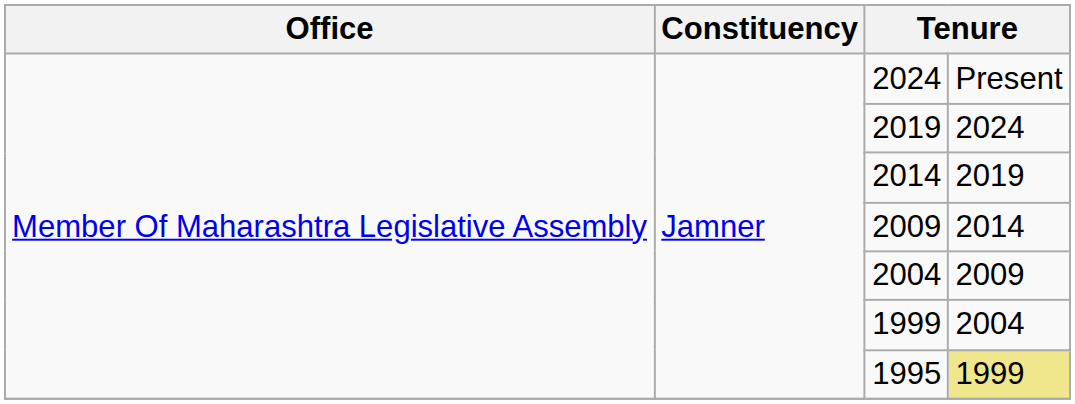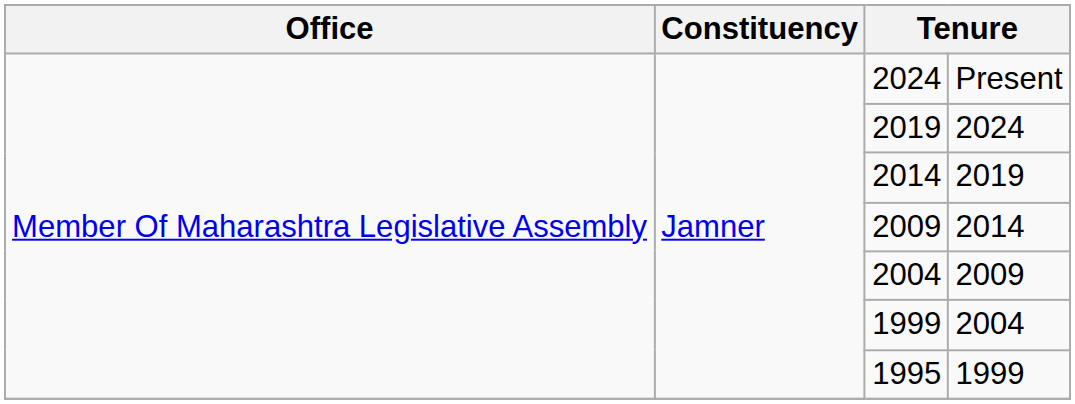(990, 373) khaki background -> (990, 373) no background
